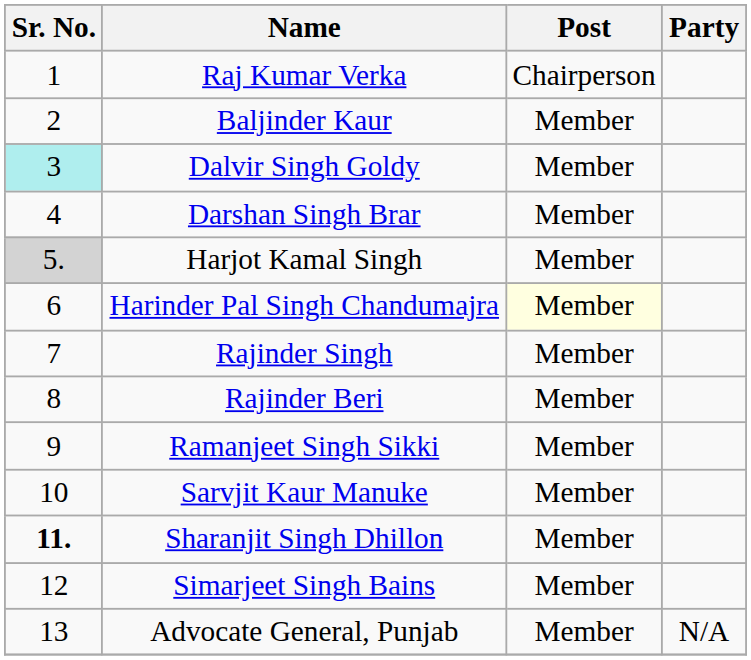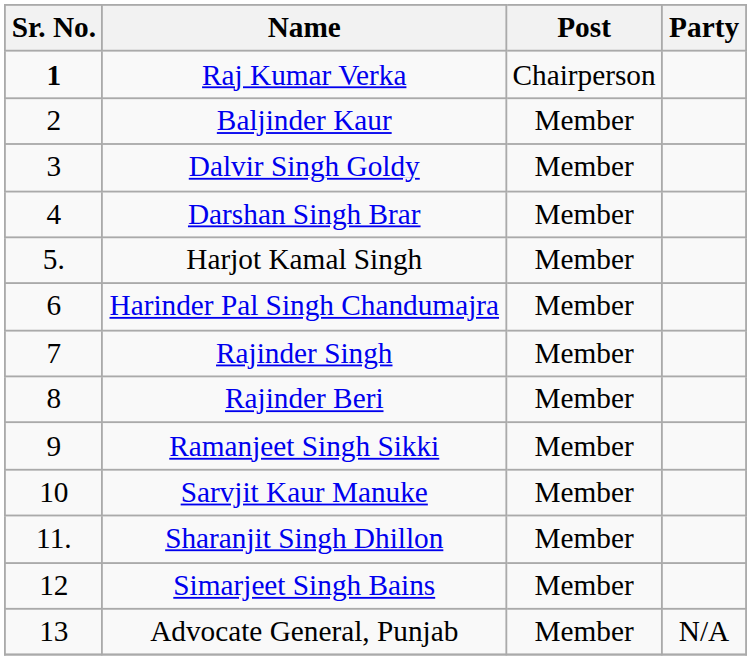(54, 74) normal -> (54, 74) bold
(54, 167) paleturquoise background -> (54, 167) no background
(54, 259) lightgrey background -> (54, 259) no background
(584, 306) lightyellow background -> (584, 306) no background
(54, 538) bold -> (54, 538) normal
